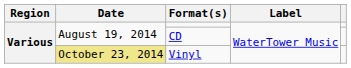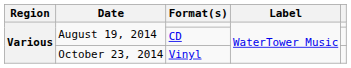(111, 54) khaki background -> (111, 54) no background
